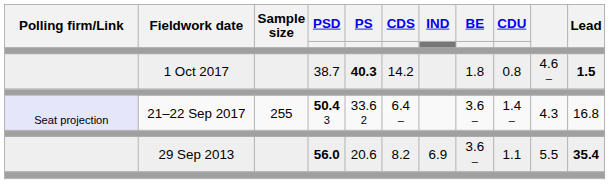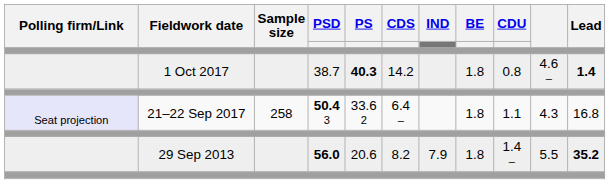(586, 71) 1.5 -> (586, 71) 1.4
(281, 113) 255 -> (281, 113) 258
(475, 112) 3.6 – -> (475, 113) 1.8
(512, 112) 1.4 – -> (512, 113) 1.1
(438, 154) 6.9 -> (438, 154) 7.9
(475, 154) 3.6 – -> (475, 154) 1.8
(512, 154) 1.1 -> (512, 154) 1.4 –
(586, 154) 35.4 -> (586, 154) 35.2
